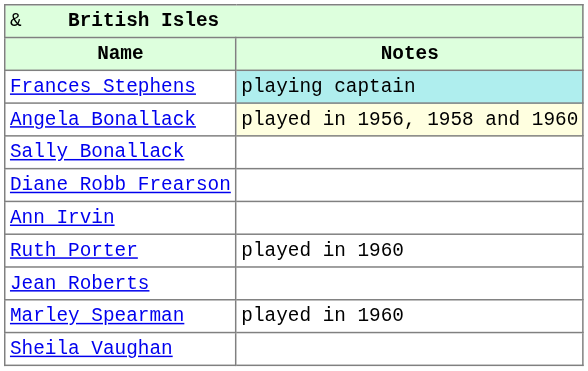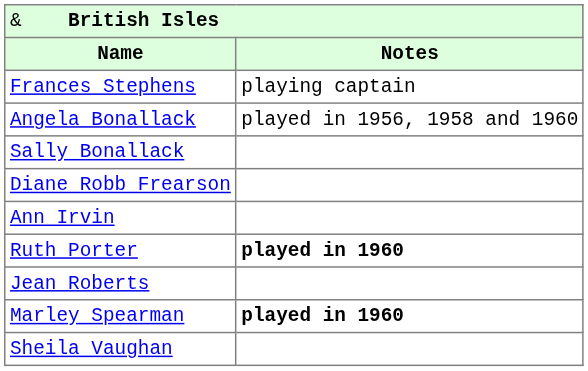(328, 87) paleturquoise background -> (328, 87) no background
(410, 119) lightyellow background -> (410, 119) no background
(323, 251) normal -> (323, 251) bold
(323, 316) normal -> (323, 316) bold
